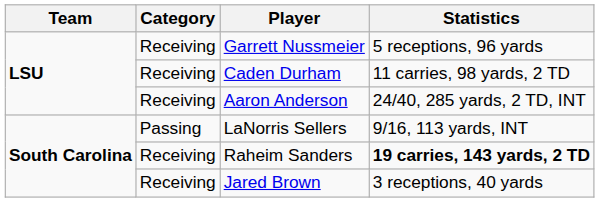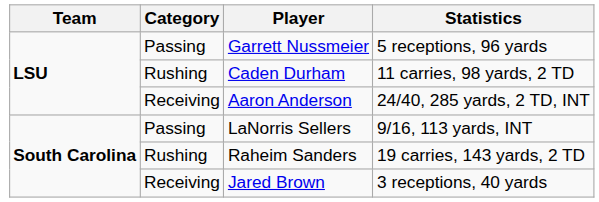(178, 45) Receiving -> (175, 45) Passing
(178, 73) Receiving -> (176, 73) Rushing
(178, 155) Receiving -> (176, 155) Rushing
(481, 155) bold -> (481, 155) normal
